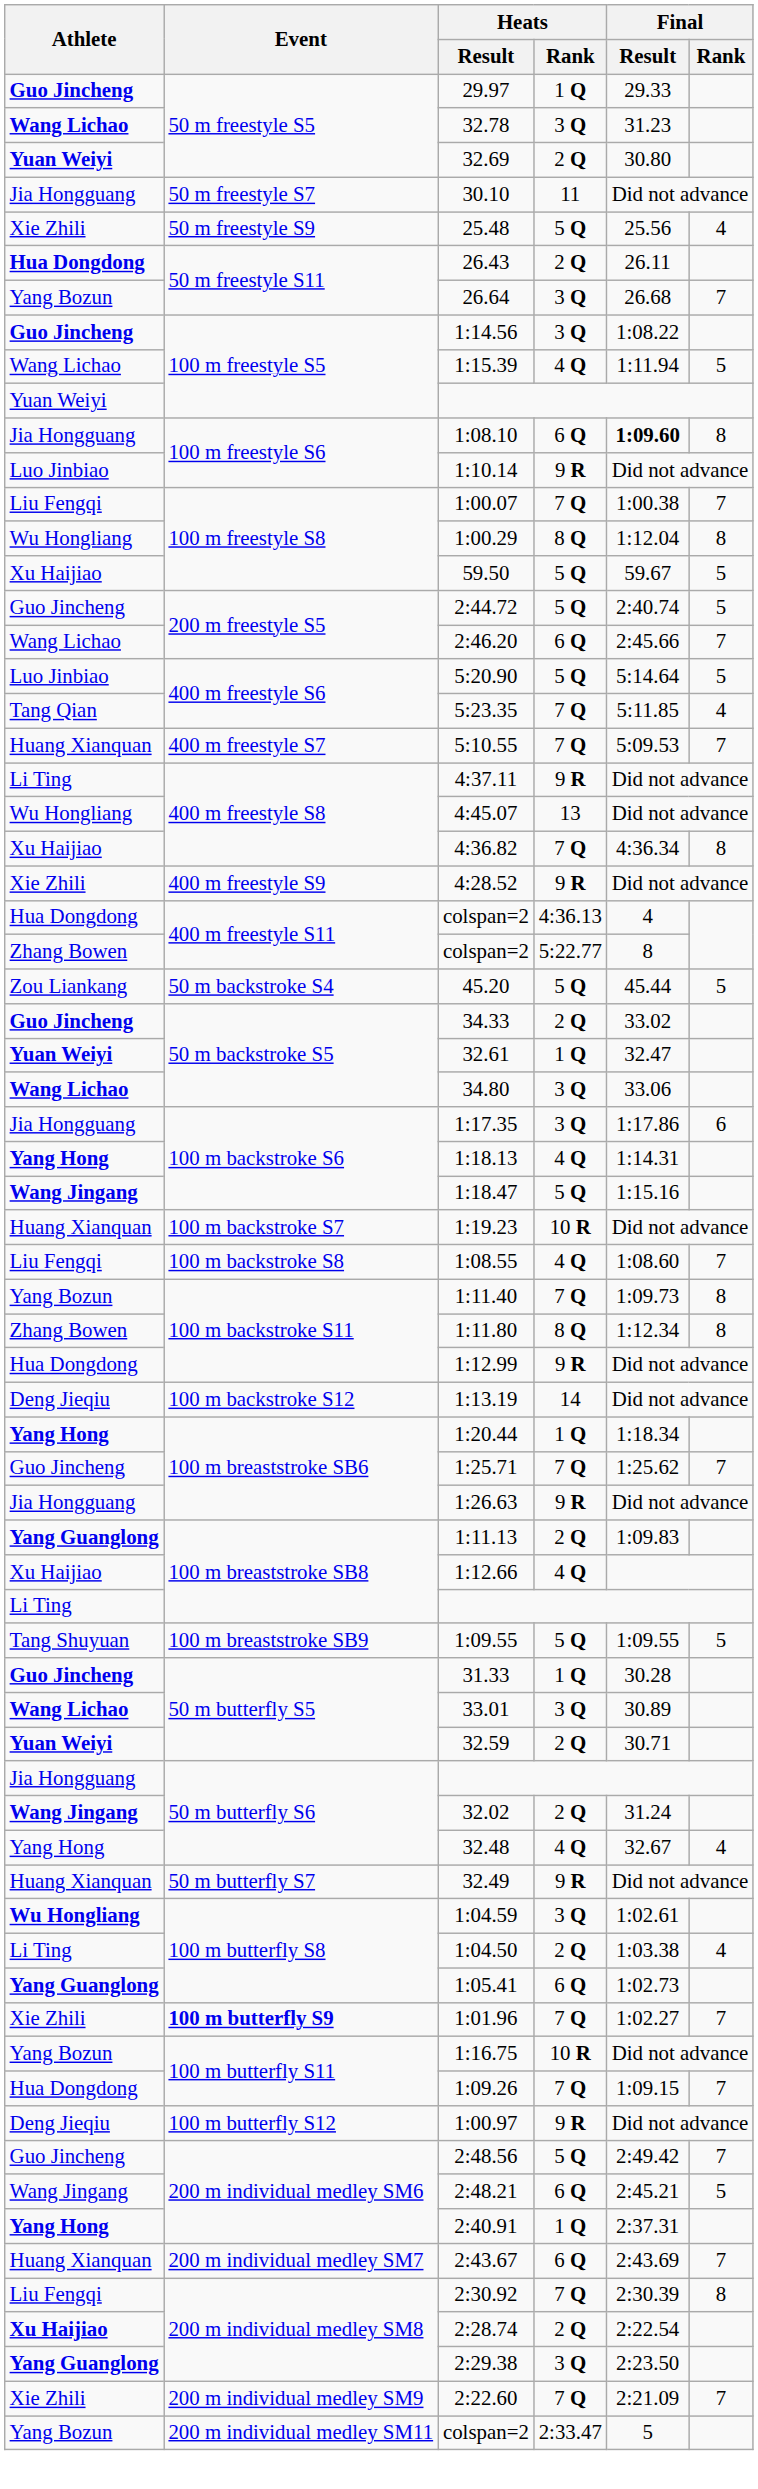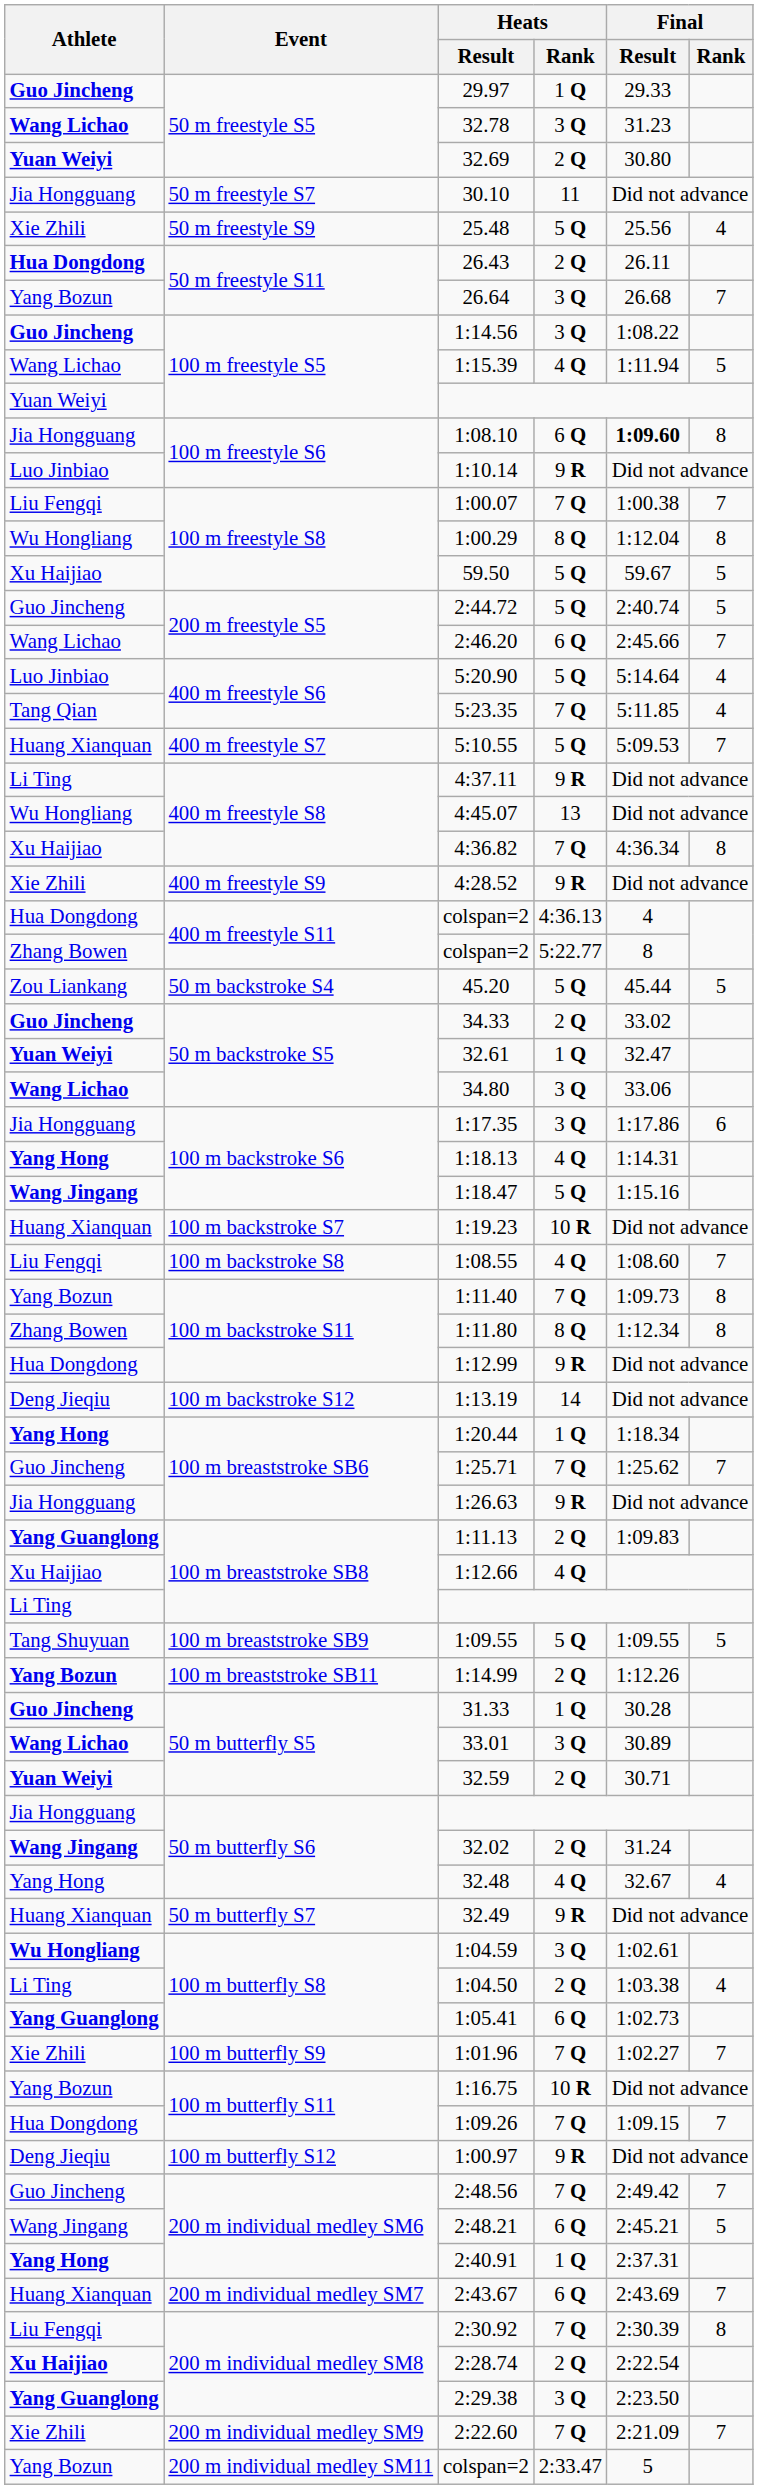(721, 676) 5 -> (721, 676) 4
(570, 745) 7 Q -> (570, 745) 5 Q
+ row: (63, 1675)
(251, 2019) bold -> (247, 2053) normal
(570, 2157) 5 Q -> (570, 2191) 7 Q
